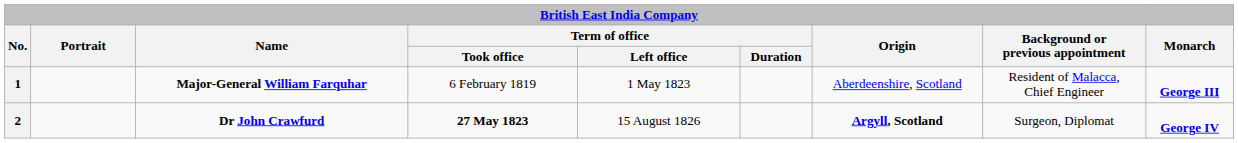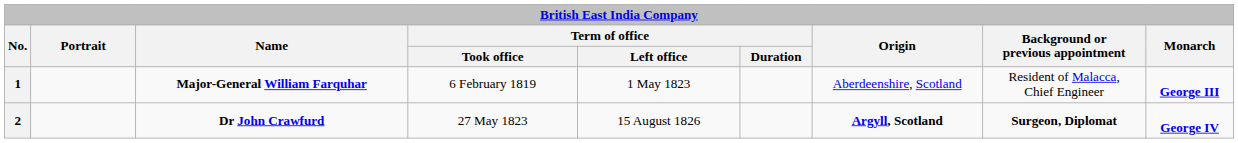(493, 120) bold -> (493, 120) normal
(1064, 120) normal -> (1064, 120) bold
